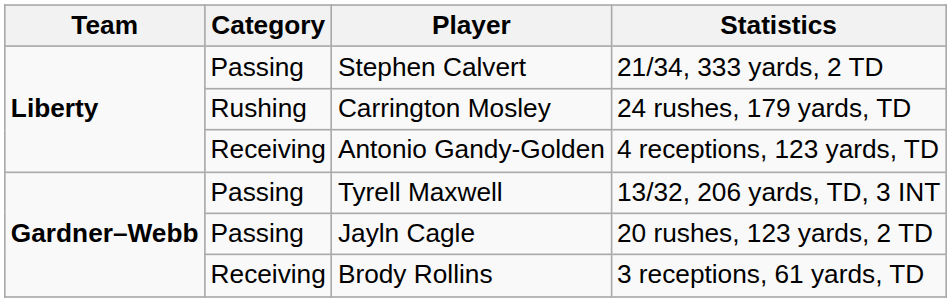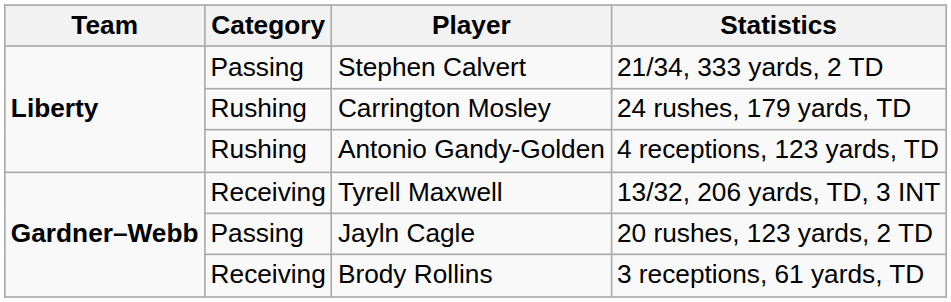(268, 150) Receiving -> (259, 150) Rushing
(257, 192) Passing -> (268, 192) Receiving
